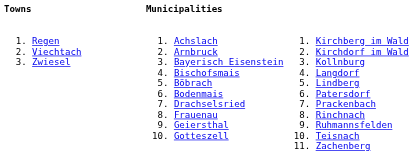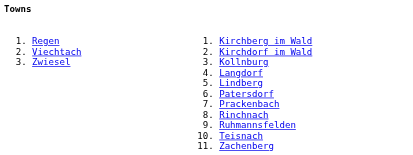- column: (184, 8)
